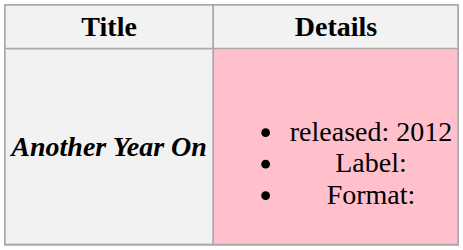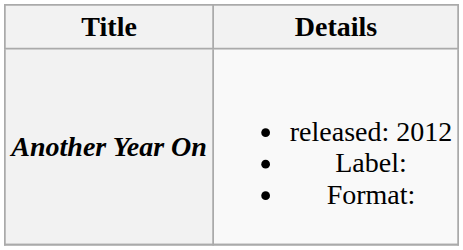(336, 162) pink background -> (336, 162) no background
